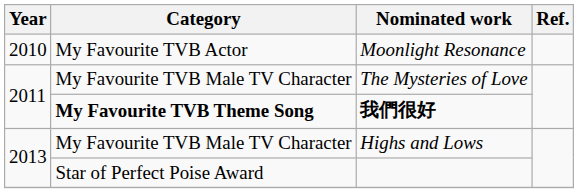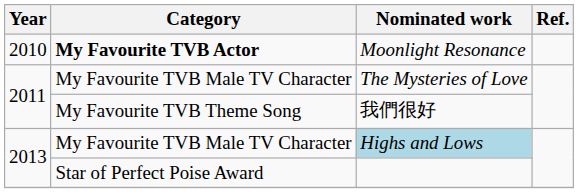(151, 49) normal -> (157, 49) bold
(185, 111) bold -> (178, 111) normal
(398, 110) bold -> (398, 110) normal
(422, 142) no background -> (422, 142) lightblue background
